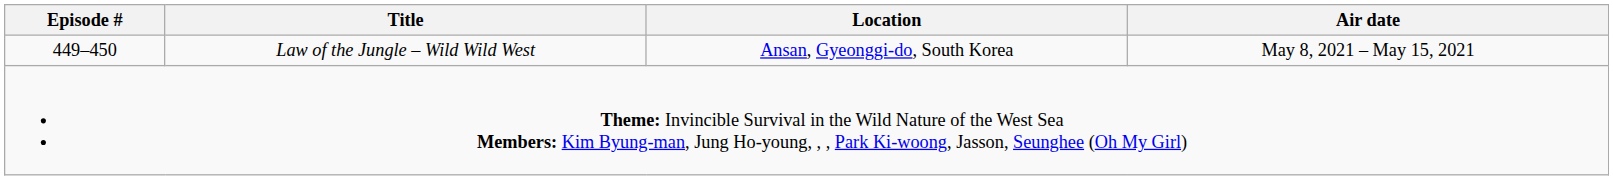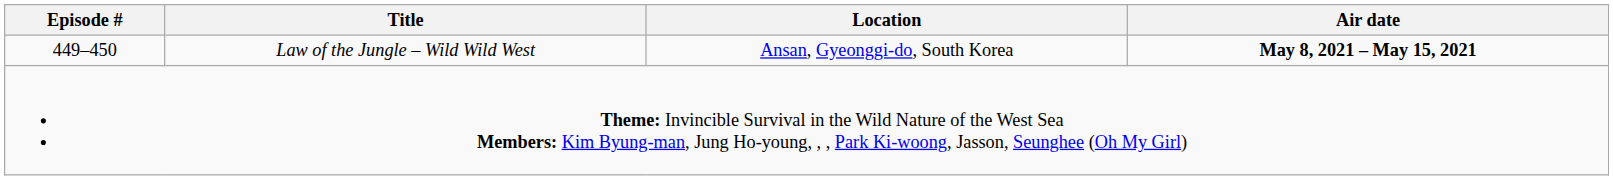(1368, 50) normal -> (1368, 50) bold
